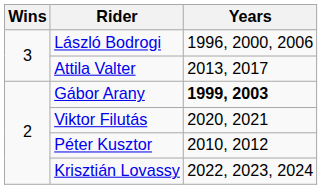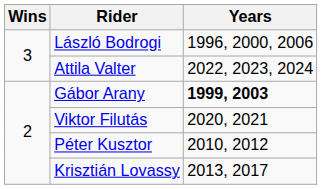(228, 68) 2013, 2017 -> (250, 68) 2022, 2023, 2024
(250, 171) 2022, 2023, 2024 -> (228, 171) 2013, 2017
